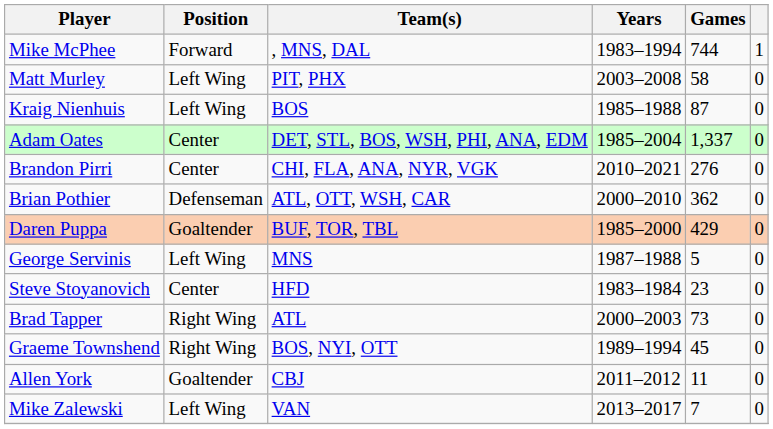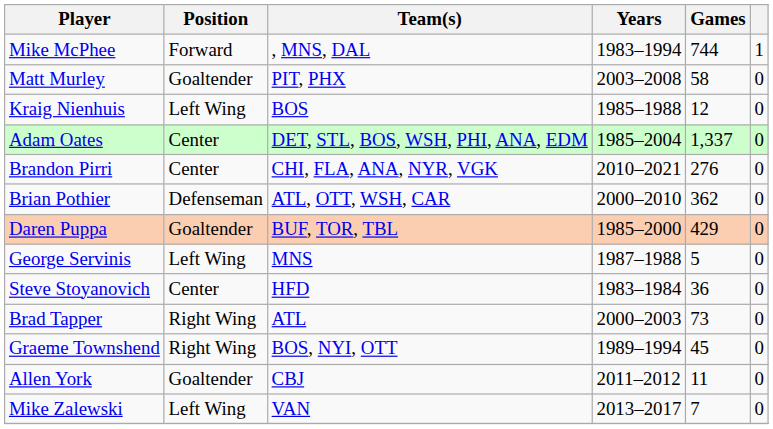(207, 79) Left Wing -> (210, 79) Goaltender
(700, 109) 87 -> (700, 109) 12
(700, 288) 23 -> (700, 288) 36
